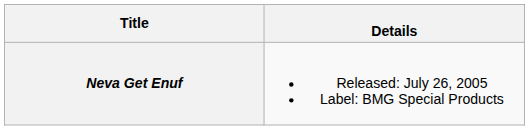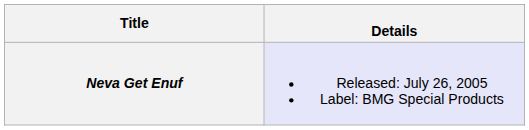(394, 92) no background -> (394, 92) lavender background
